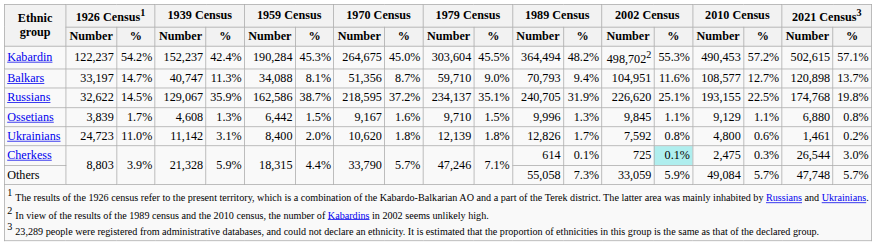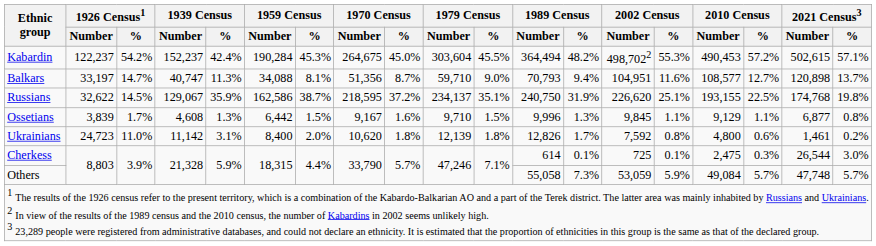(541, 97) 240,705 -> (541, 97) 240,750
(816, 117) 6,880 -> (816, 117) 6,877
(677, 155) paleturquoise background -> (677, 155) no background
(635, 175) 33,059 -> (635, 175) 53,059
